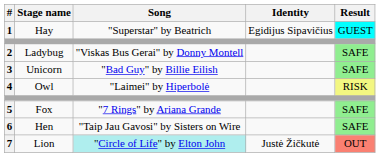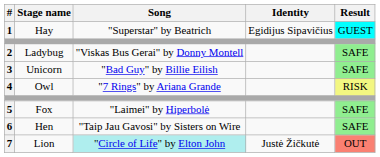(160, 87) "Laimei" by Hiperbolė -> (160, 87) "7 Rings" by Ariana Grande
(160, 109) "7 Rings" by Ariana Grande -> (160, 109) "Laimei" by Hiperbolė
